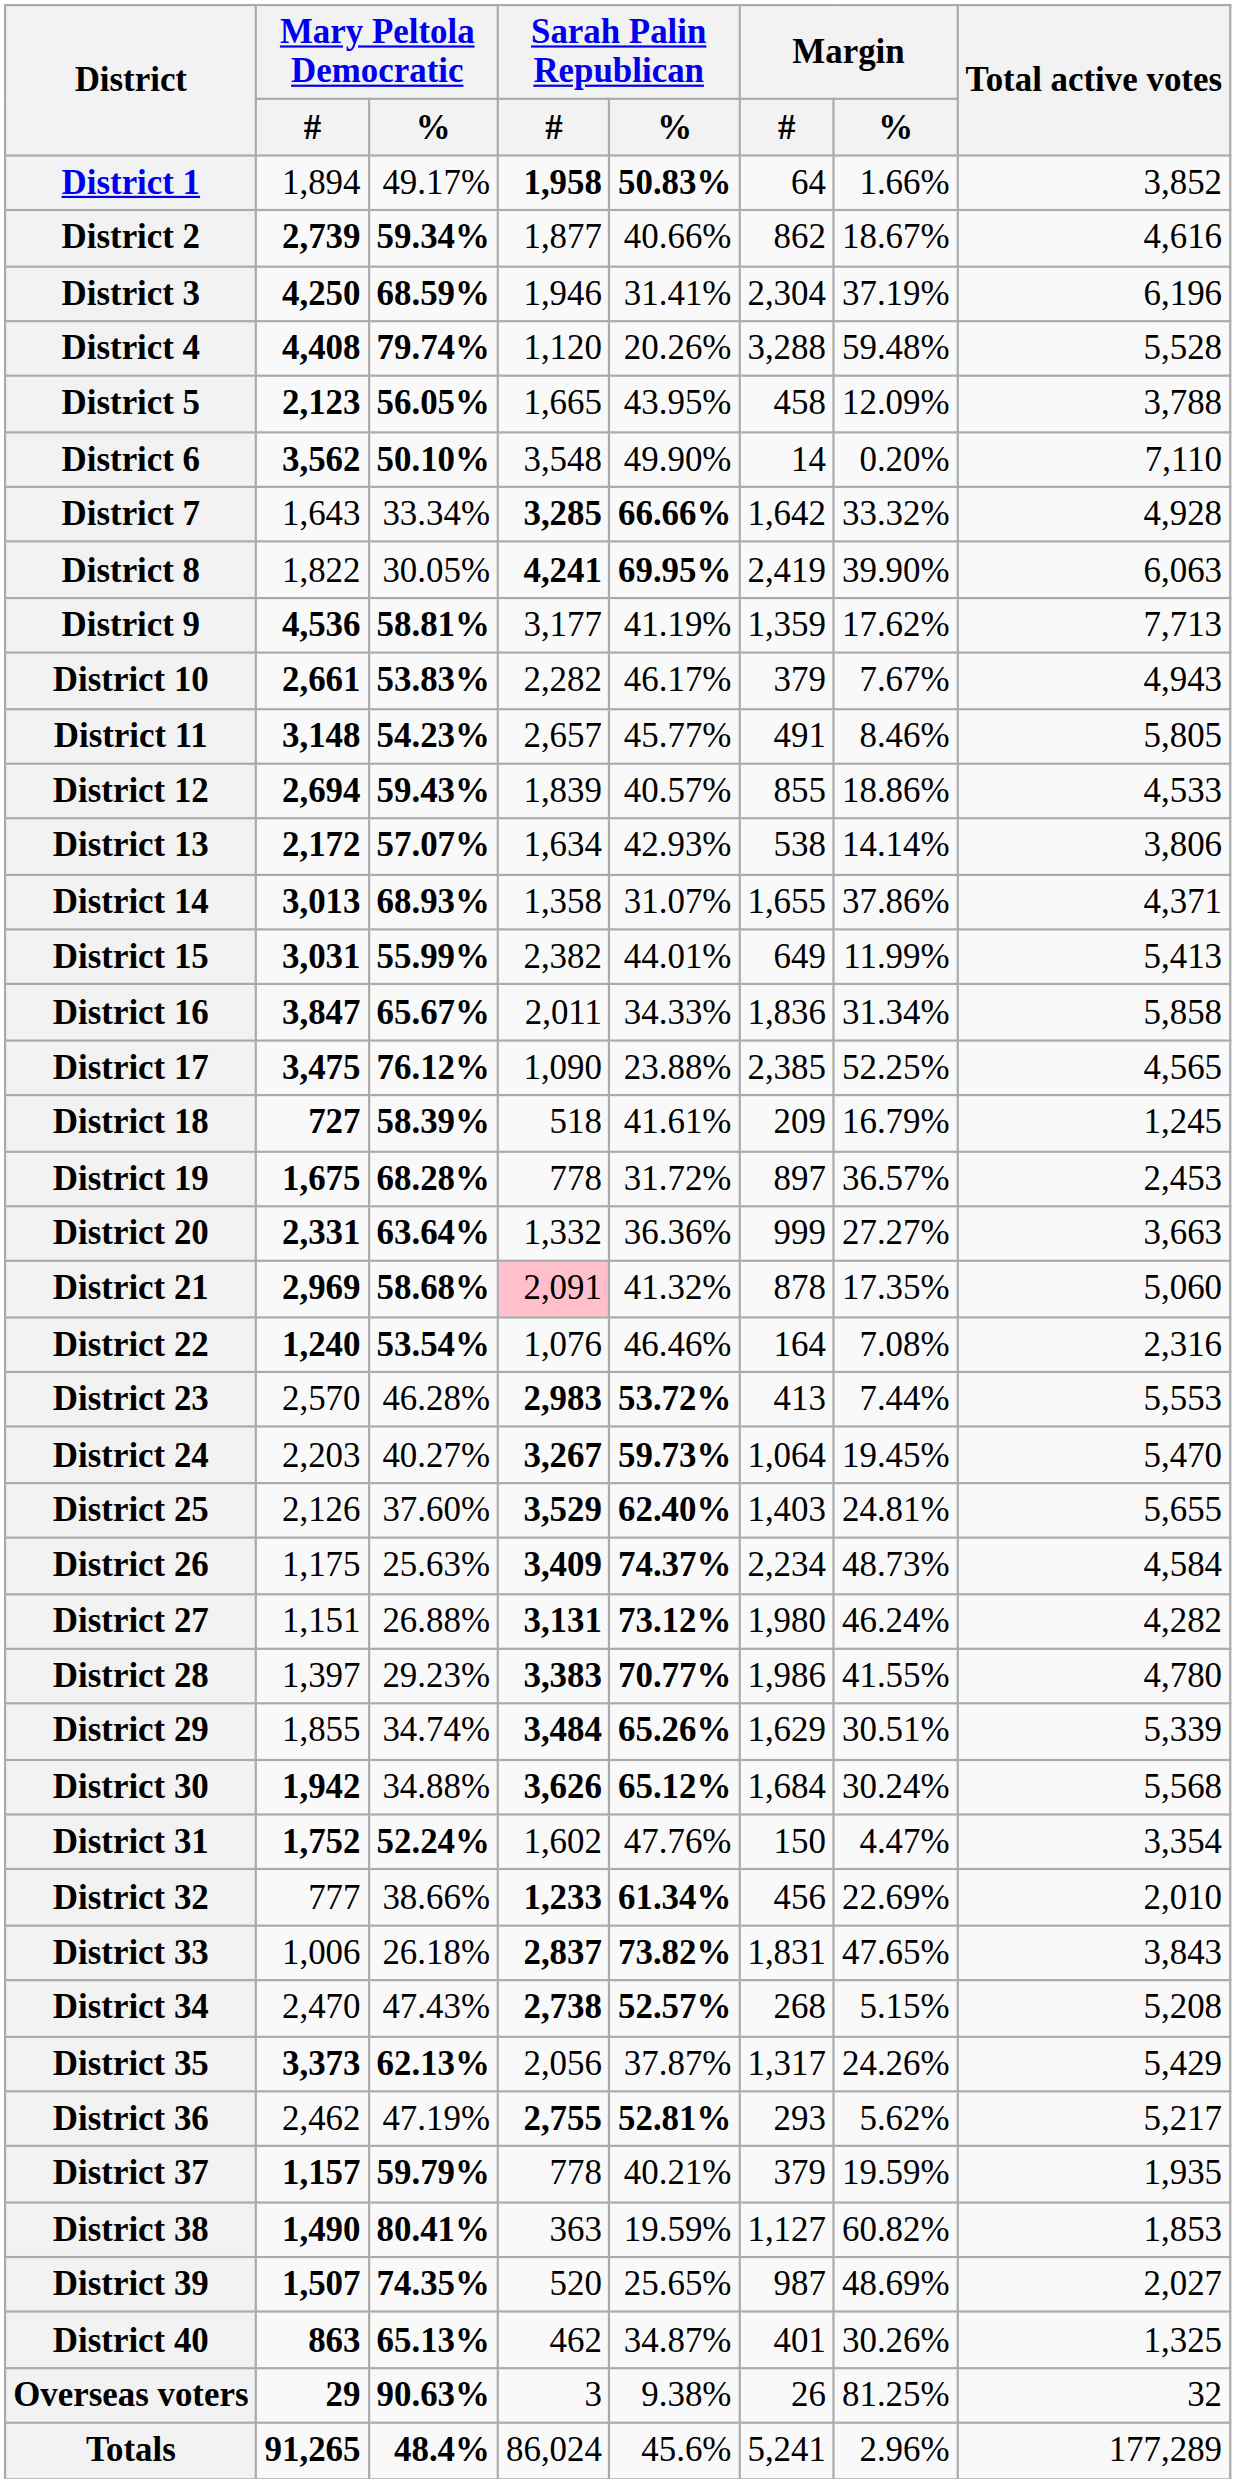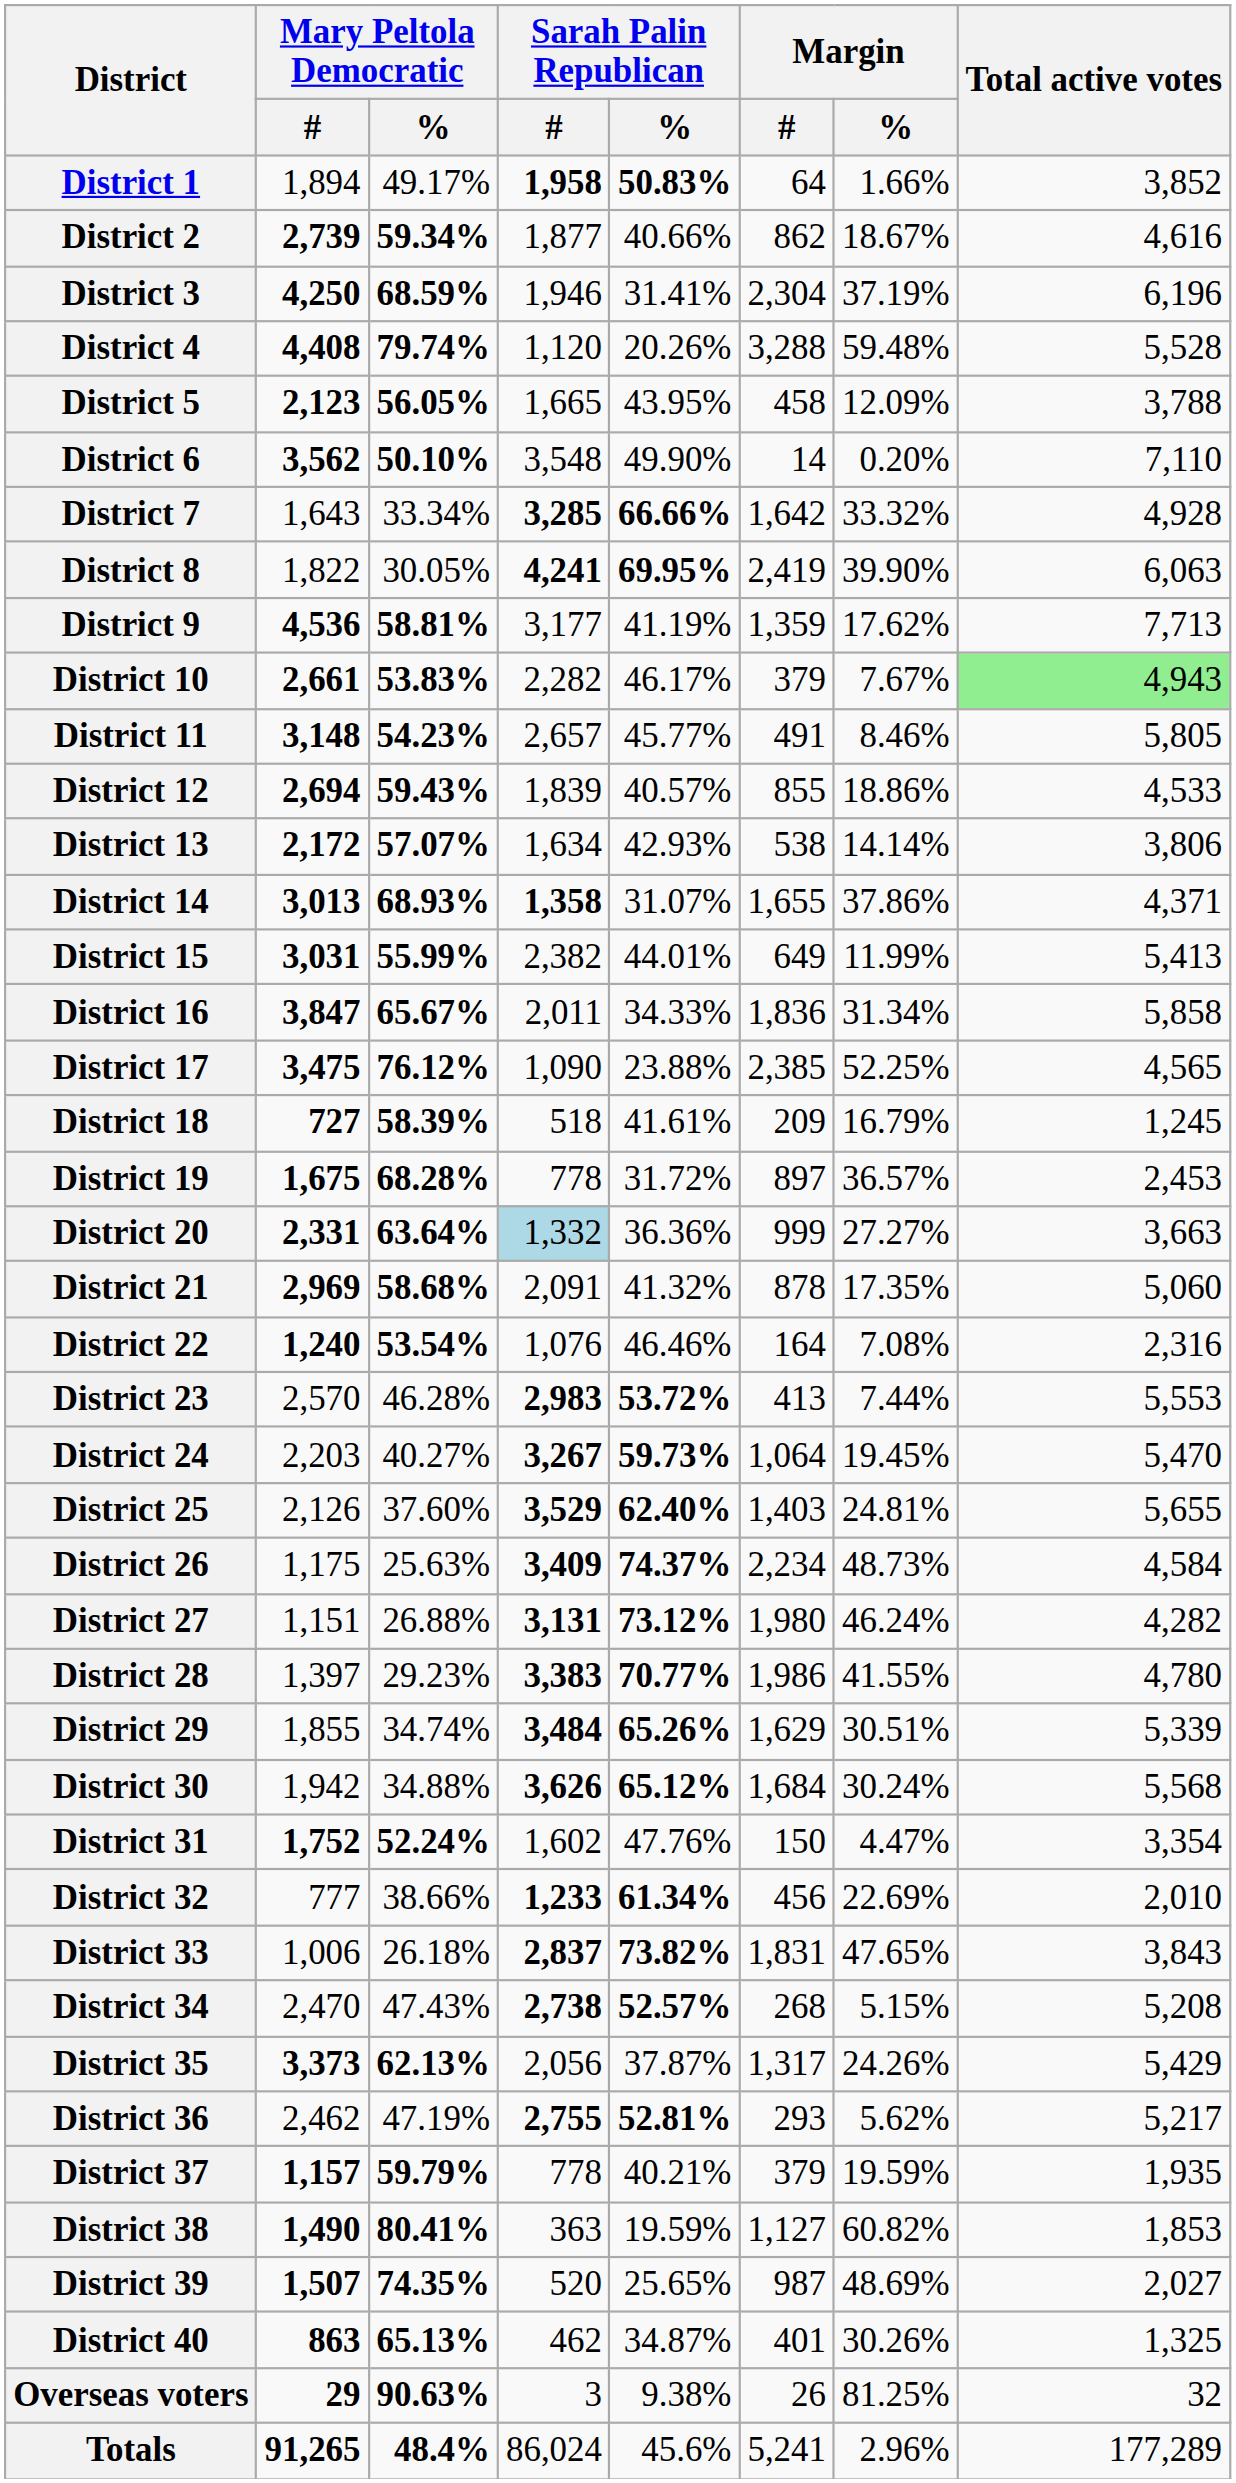(1183, 679) no background -> (1183, 679) lightgreen background
(563, 901) normal -> (563, 901) bold
(563, 1233) no background -> (563, 1233) lightblue background
(563, 1288) pink background -> (563, 1288) no background
(321, 1786) bold -> (321, 1786) normal
